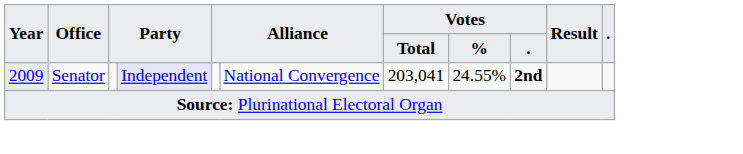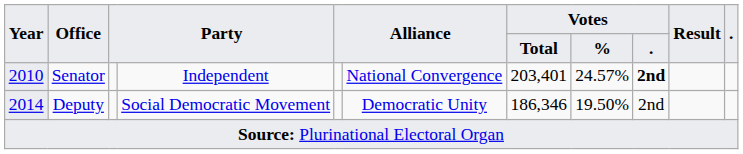(26, 76) 2009 -> (26, 76) 2010
(164, 76) lavender background -> (226, 76) no background
(416, 76) 203,041 -> (539, 76) 203,401
(479, 76) 24.55% -> (602, 76) 24.57%
+ row: (78, 105)
